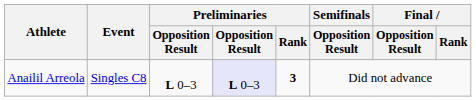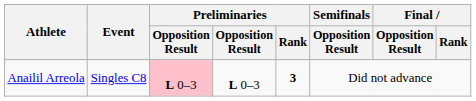(181, 85) no background -> (181, 85) pink background
(244, 85) lavender background -> (244, 85) no background
